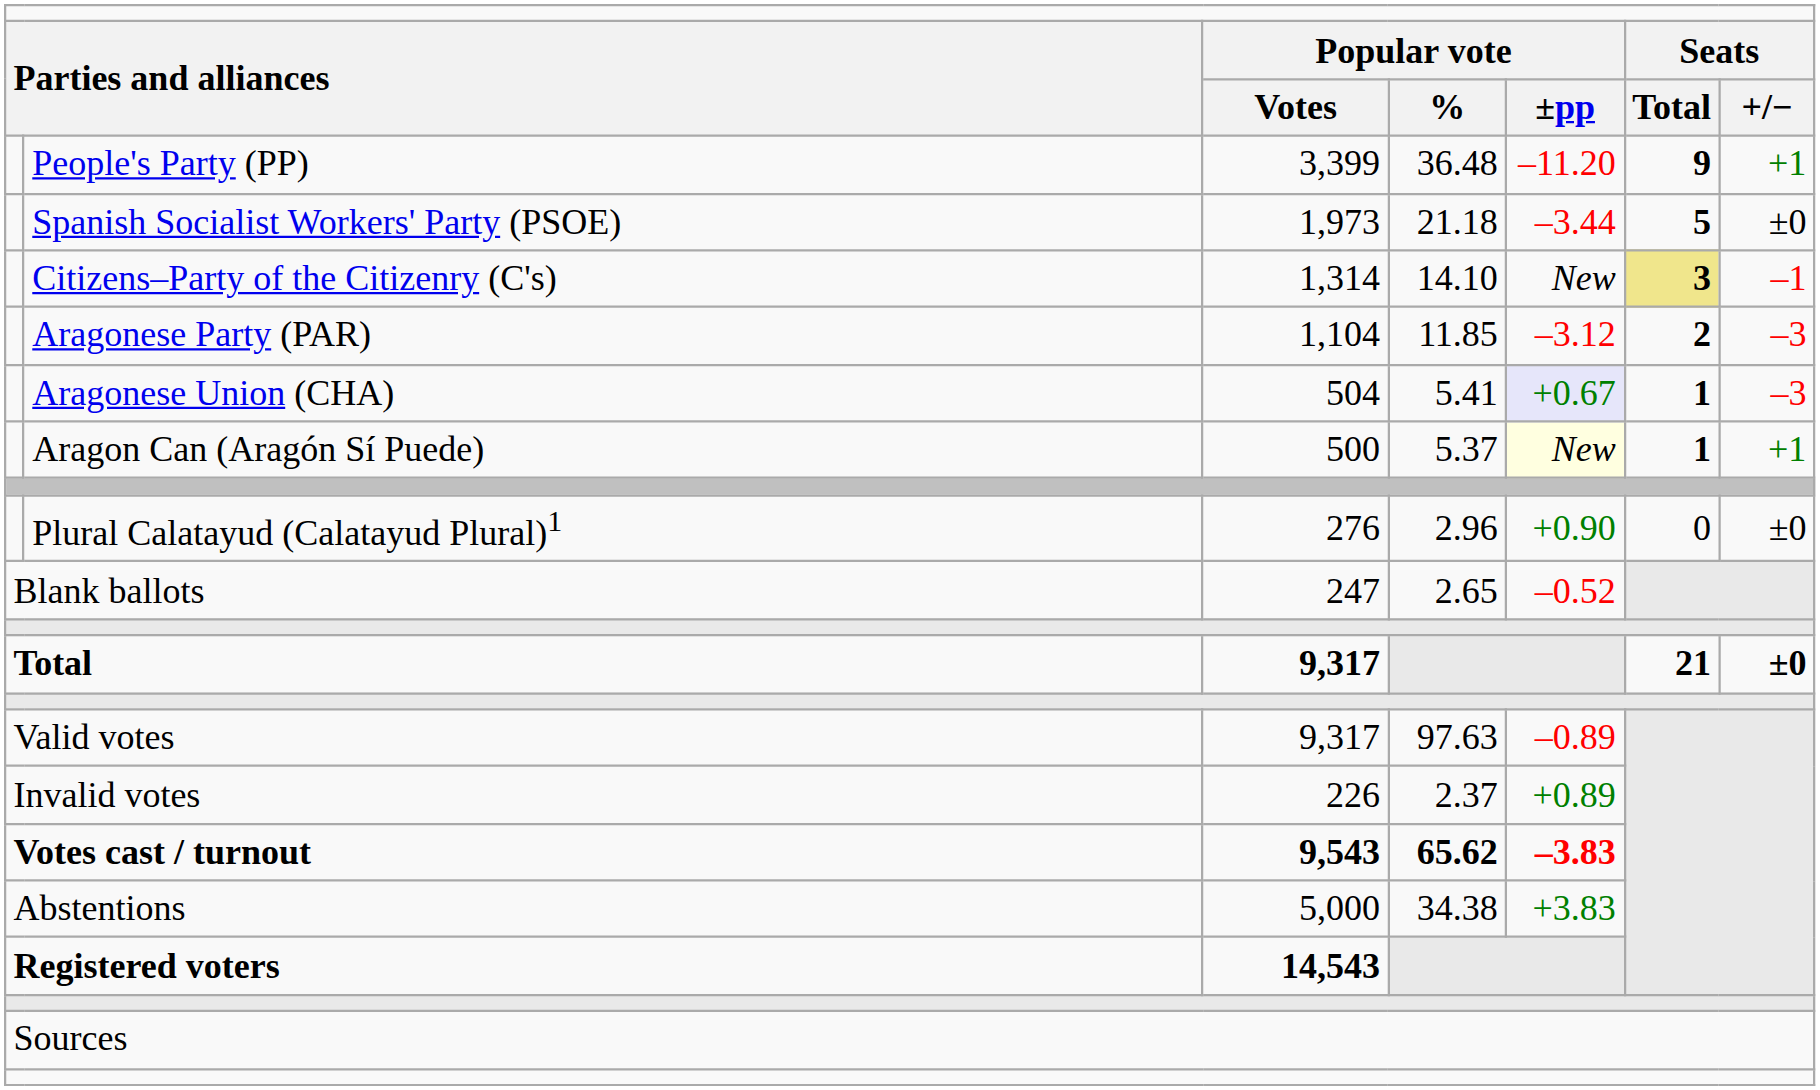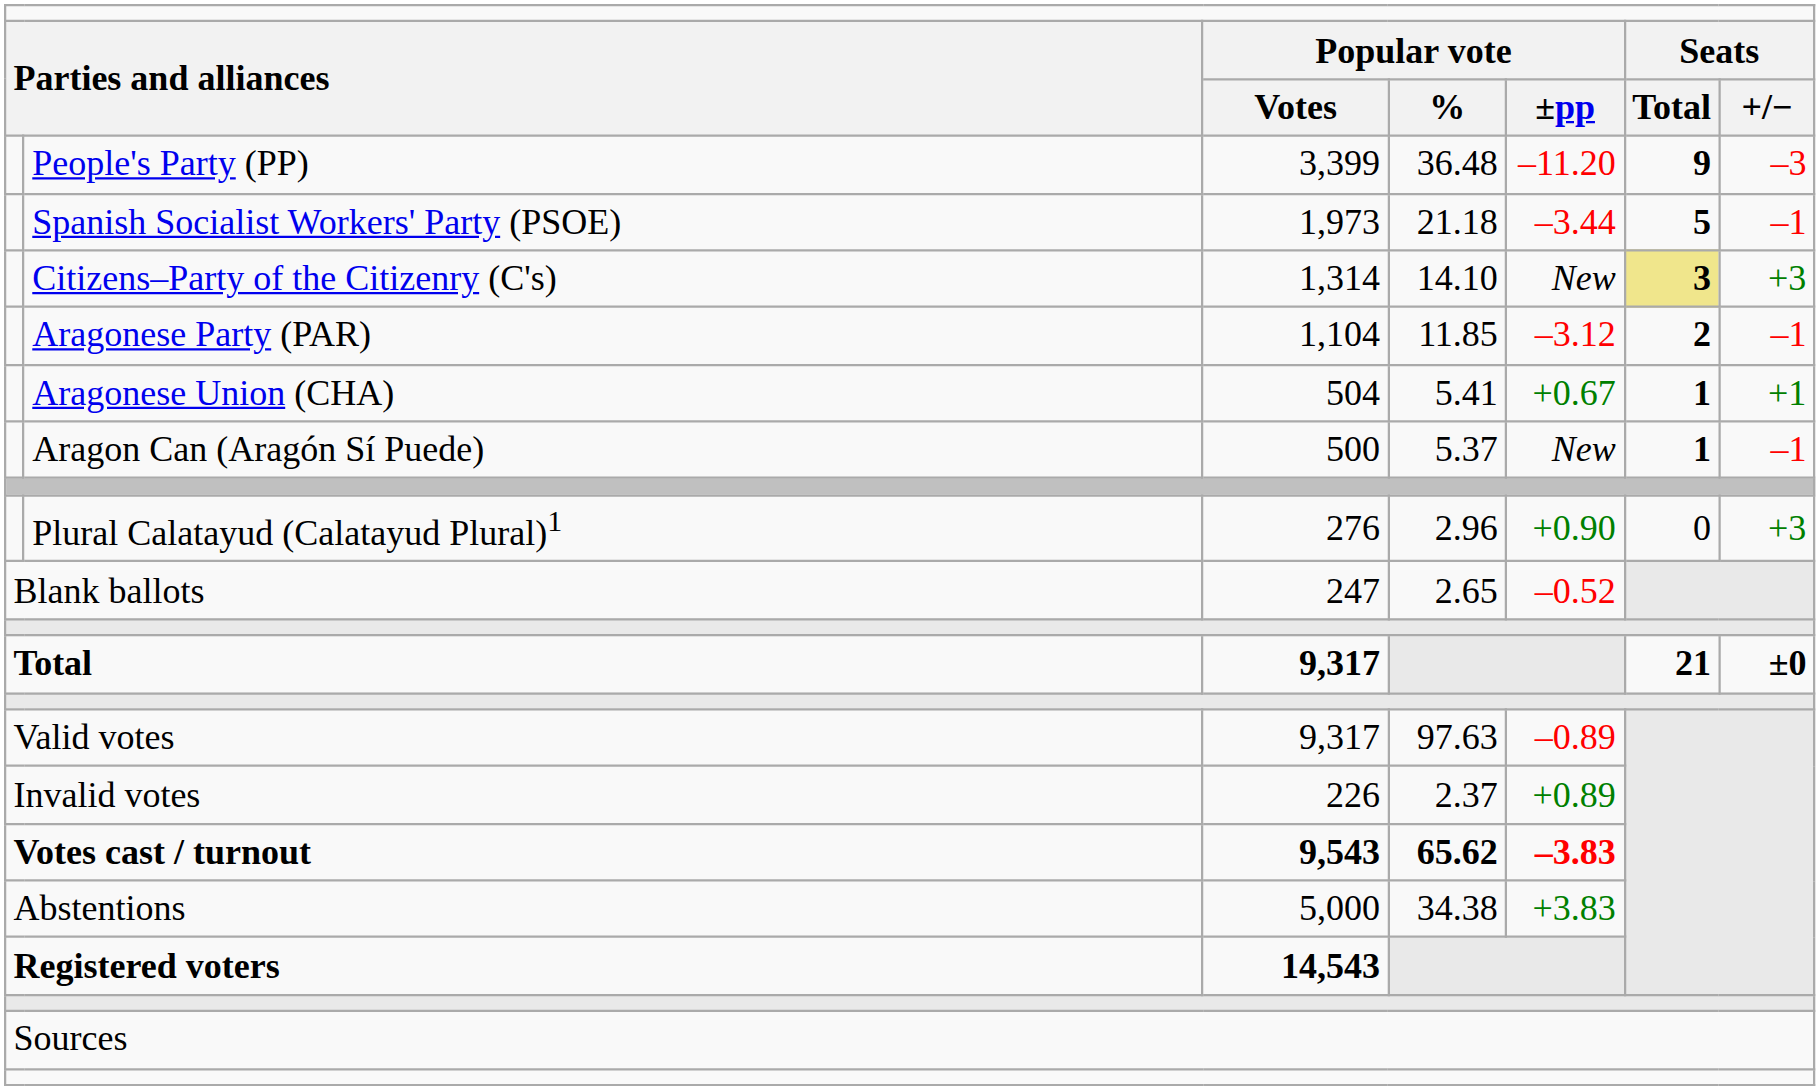(1787, 163) +1 -> (1788, 163) –3
(1788, 220) ±0 -> (1788, 220) –1
(1788, 278) –1 -> (1787, 278) +3
(1788, 335) –3 -> (1788, 335) –1
(1574, 392) lavender background -> (1574, 392) no background
(1788, 392) –3 -> (1787, 392) +1
(1584, 449) lightyellow background -> (1584, 449) no background
(1787, 449) +1 -> (1788, 449) –1
(1788, 527) ±0 -> (1787, 527) +3
